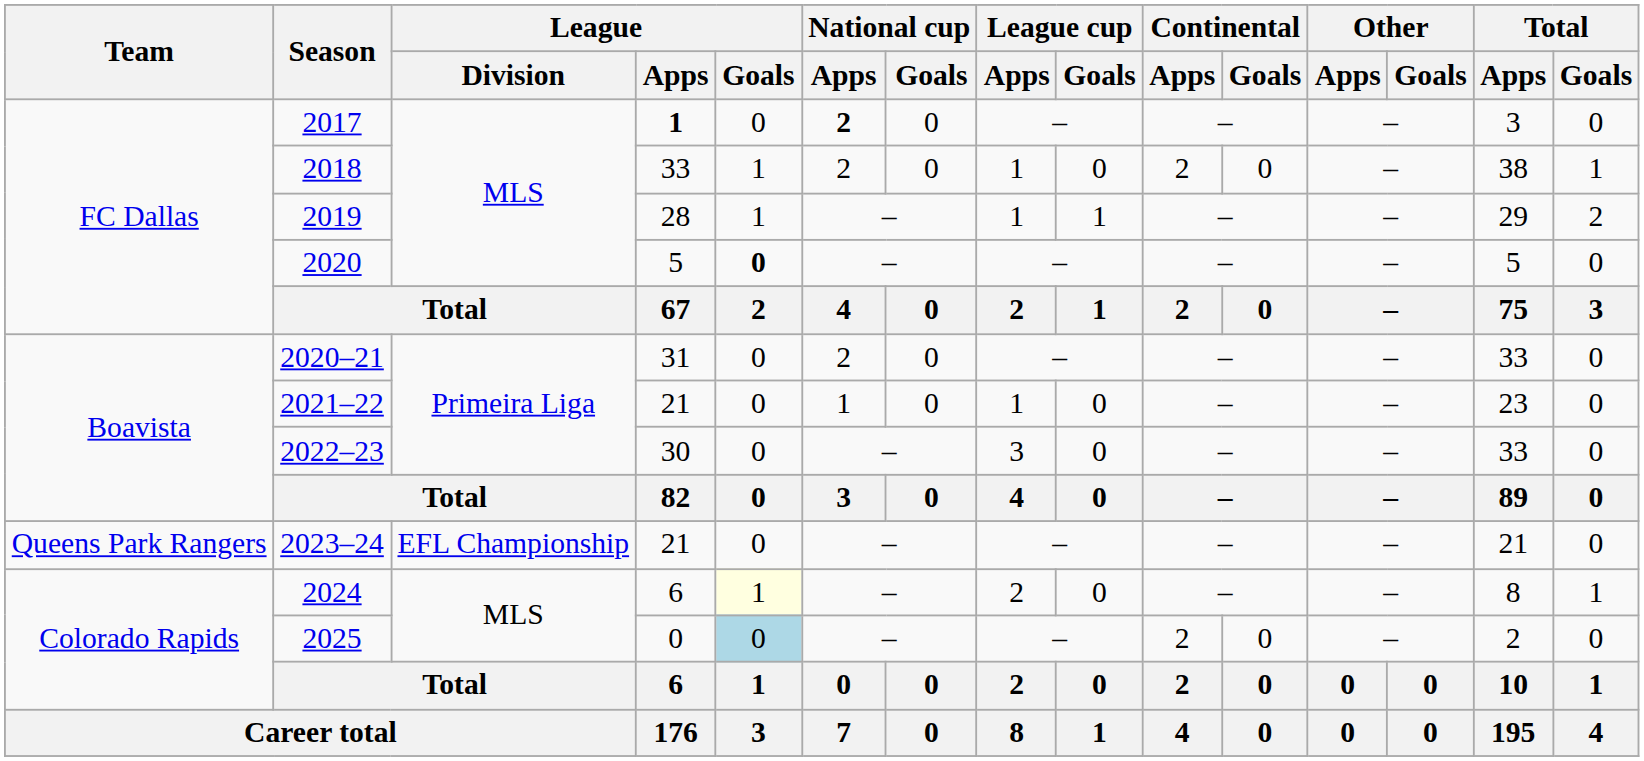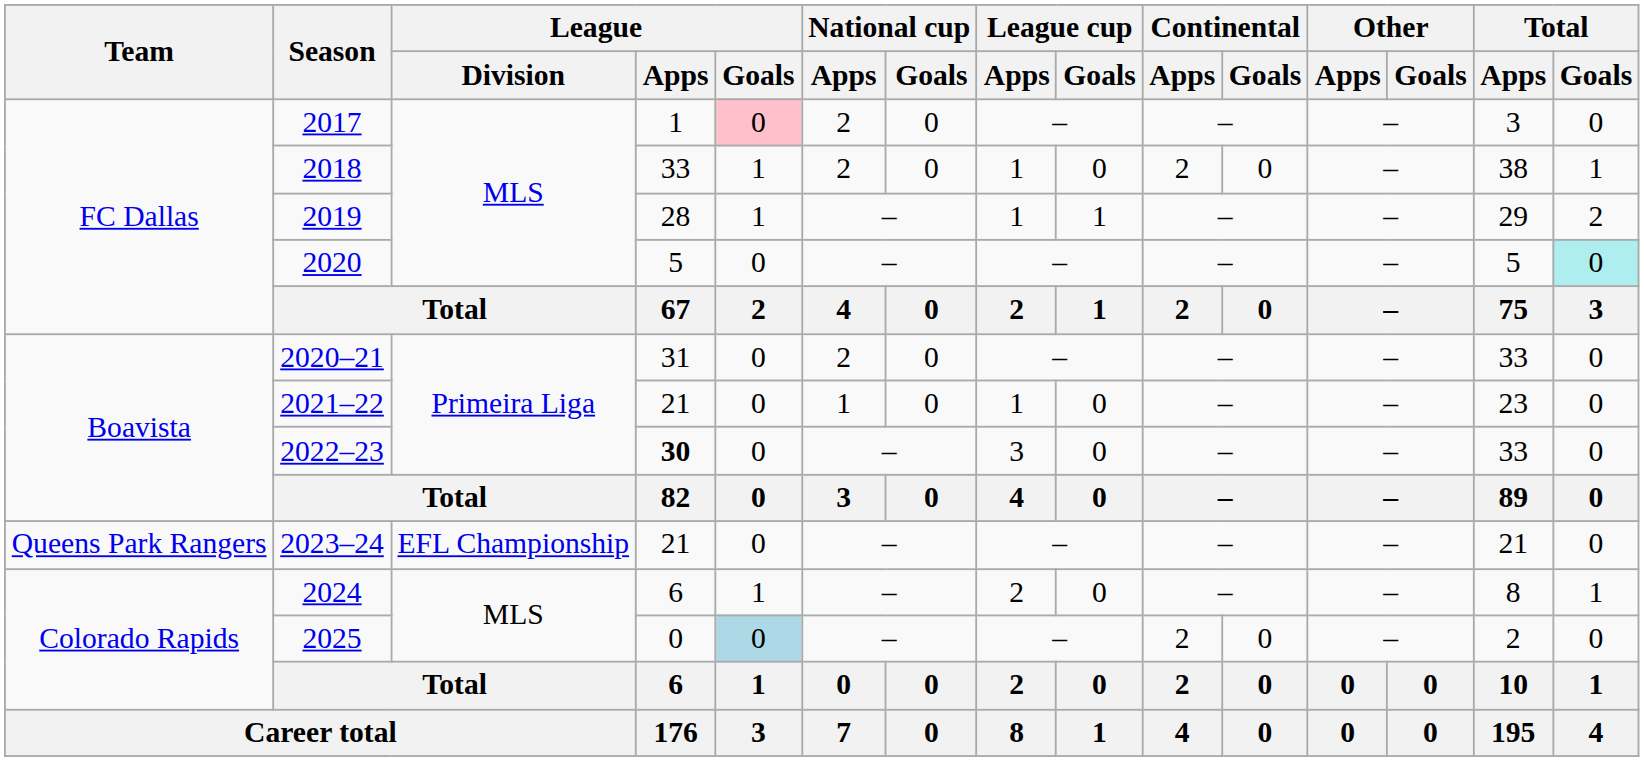(676, 121) bold -> (676, 121) normal
(758, 121) no background -> (758, 121) pink background
(844, 121) bold -> (844, 121) normal
(758, 262) bold -> (758, 262) normal
(1596, 262) no background -> (1596, 262) paleturquoise background
(676, 450) normal -> (676, 450) bold
(758, 591) lightyellow background -> (758, 591) no background
